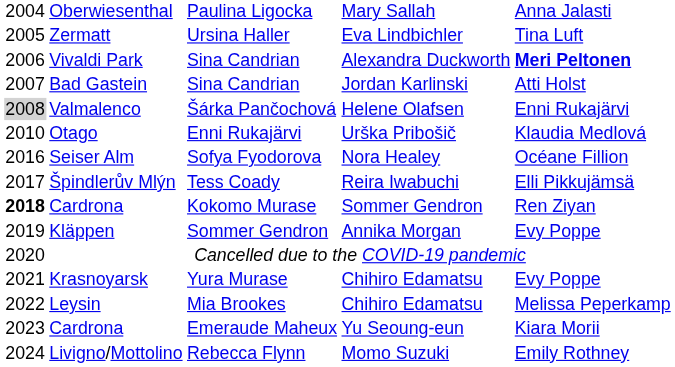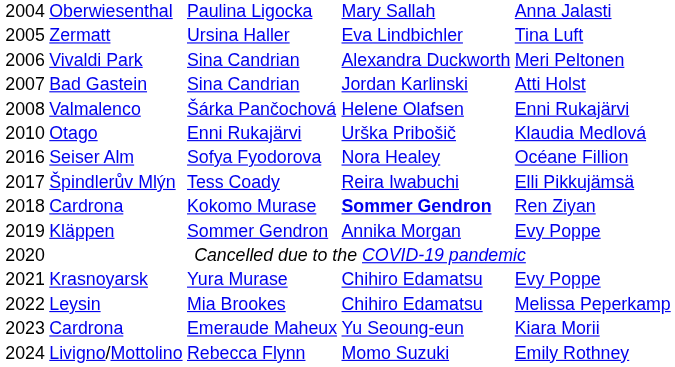(573, 60) bold -> (570, 60) normal
(25, 108) lightgrey background -> (25, 108) no background
(25, 206) bold -> (25, 206) normal
(412, 206) normal -> (417, 206) bold
